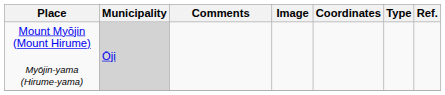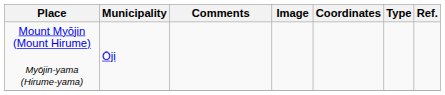(109, 56) lightgrey background -> (109, 56) no background
